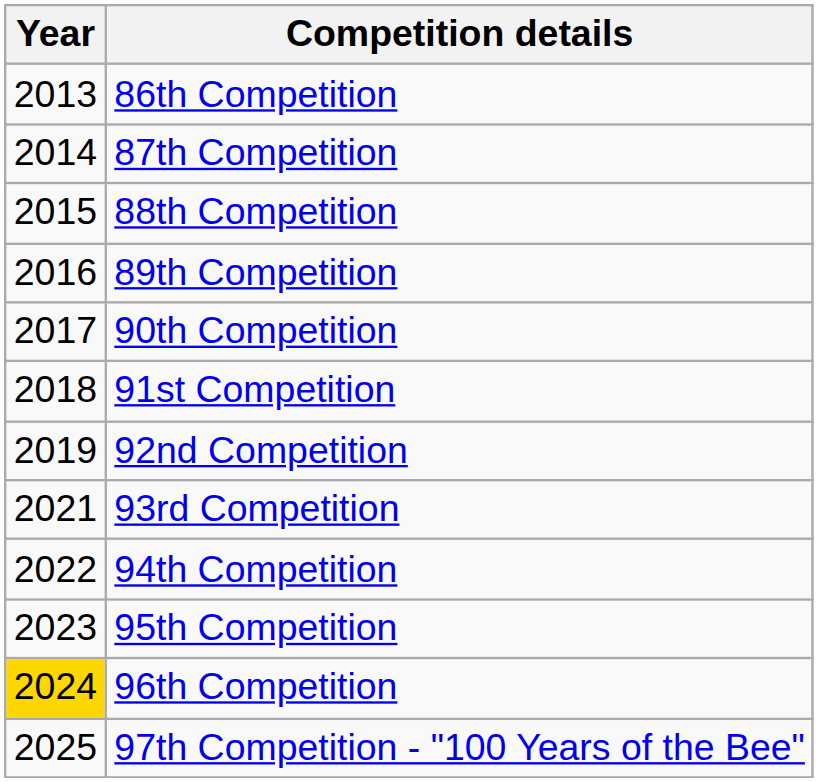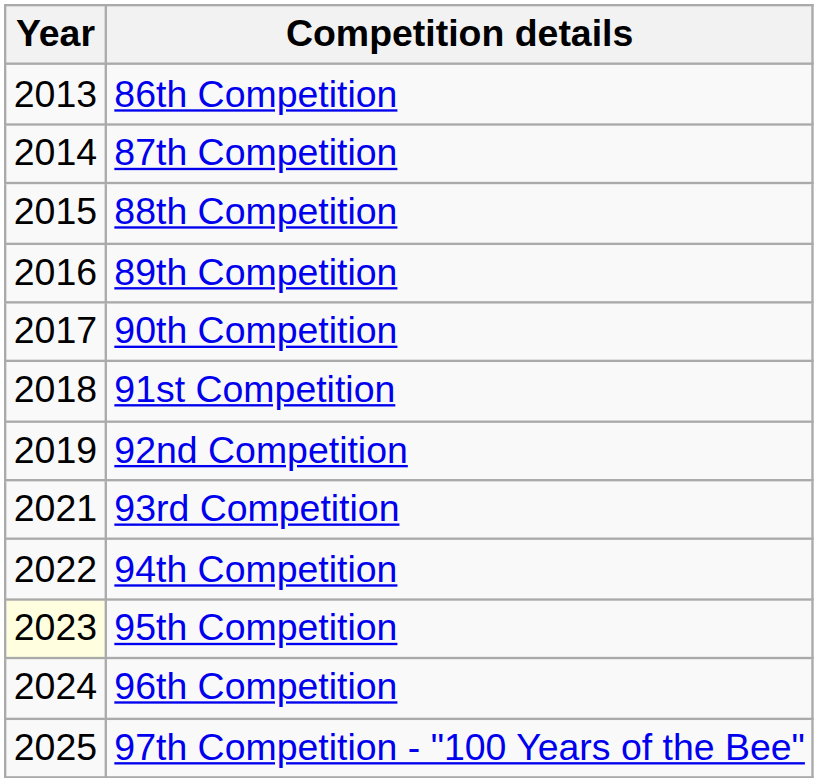(55, 627) no background -> (55, 627) lightyellow background
(55, 687) gold background -> (55, 687) no background
